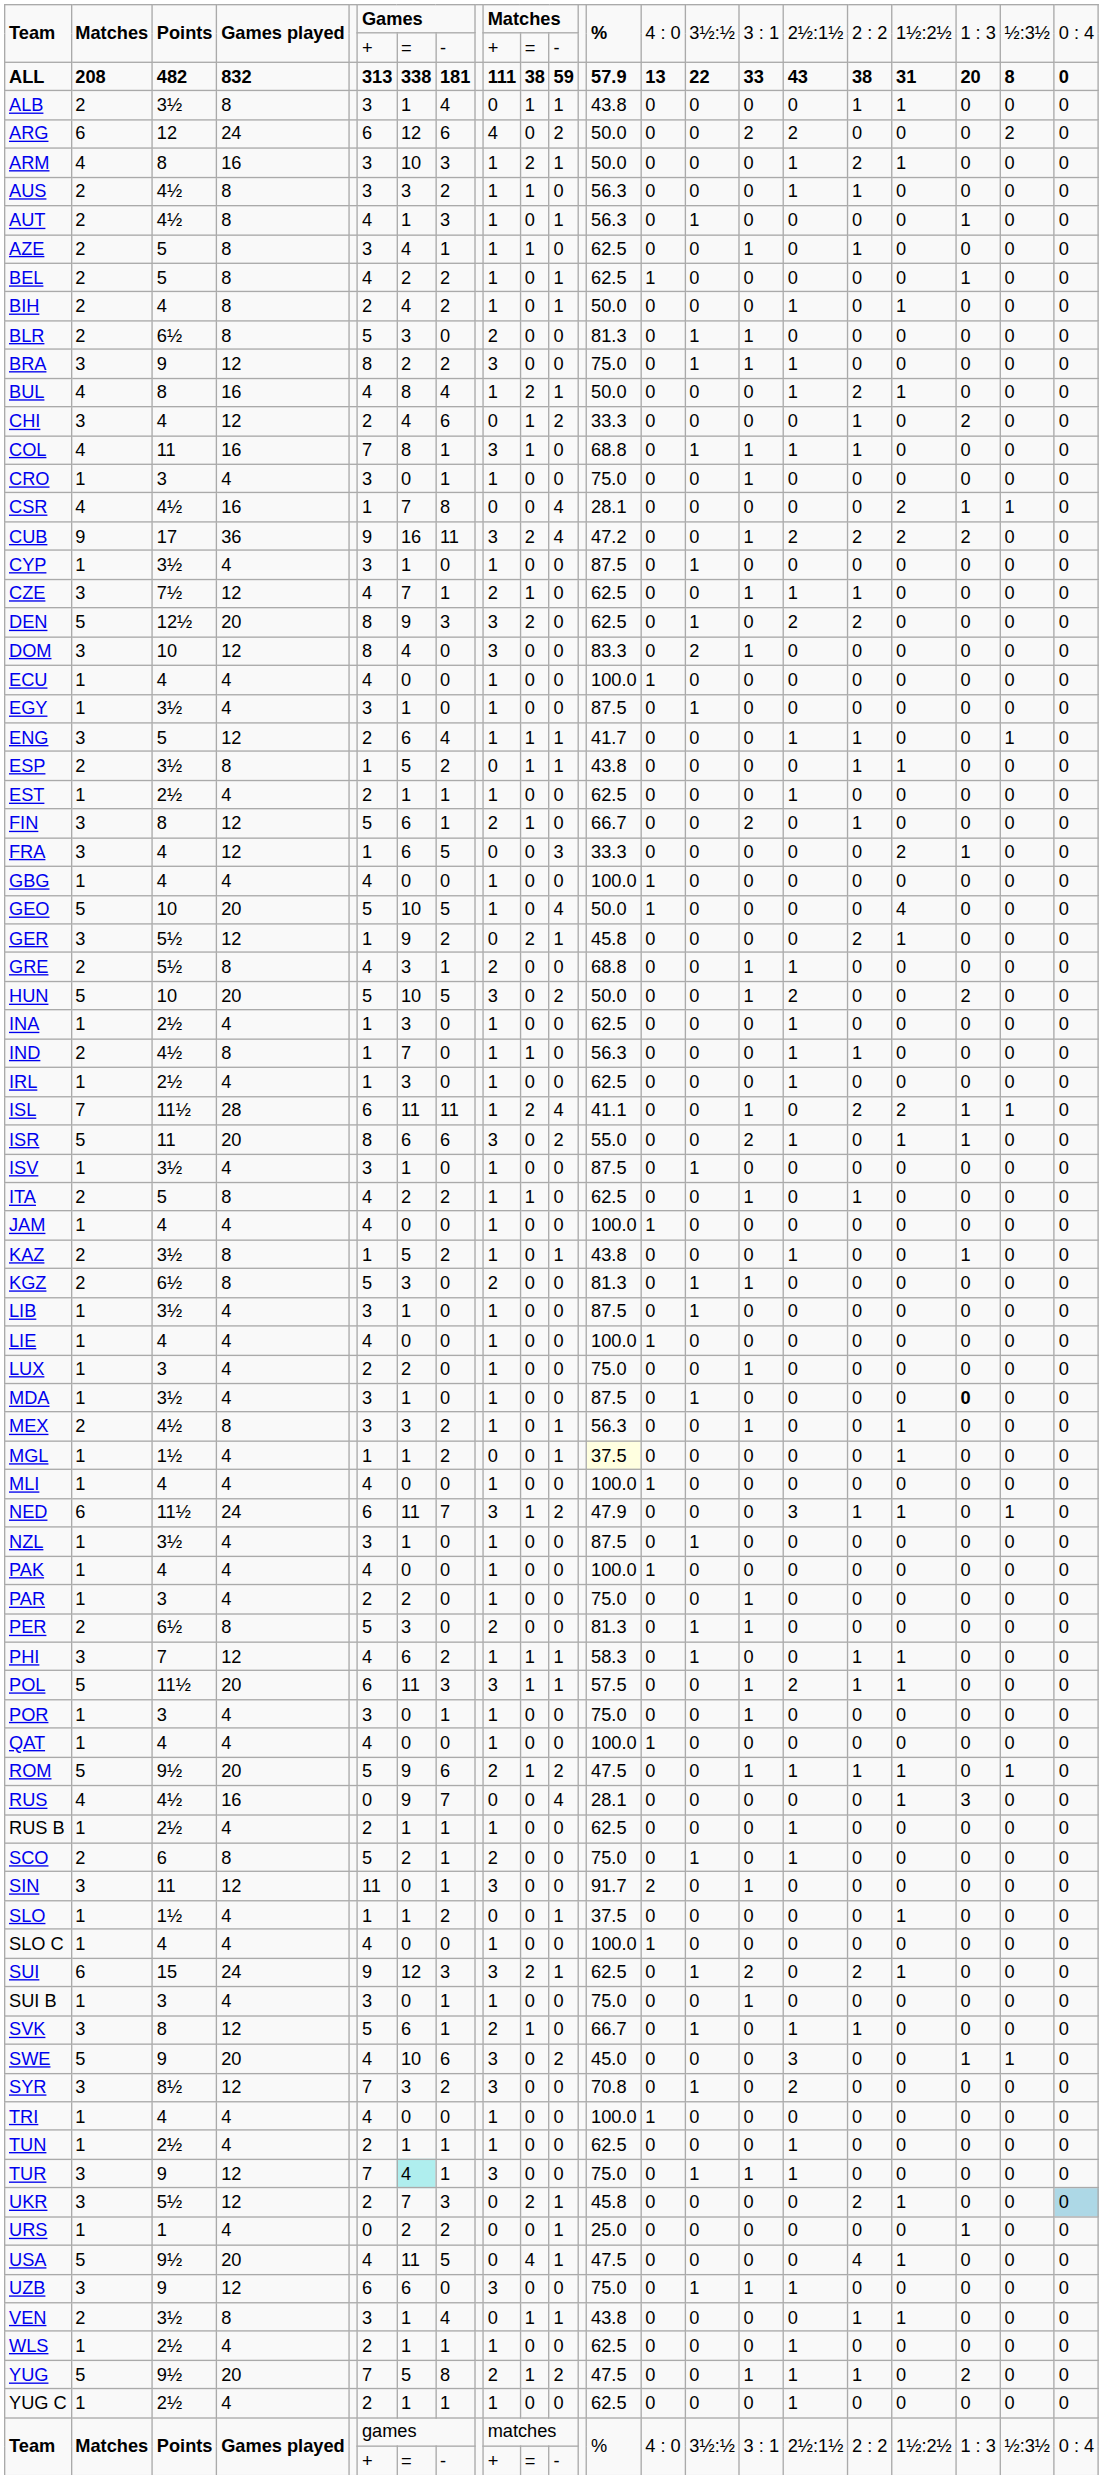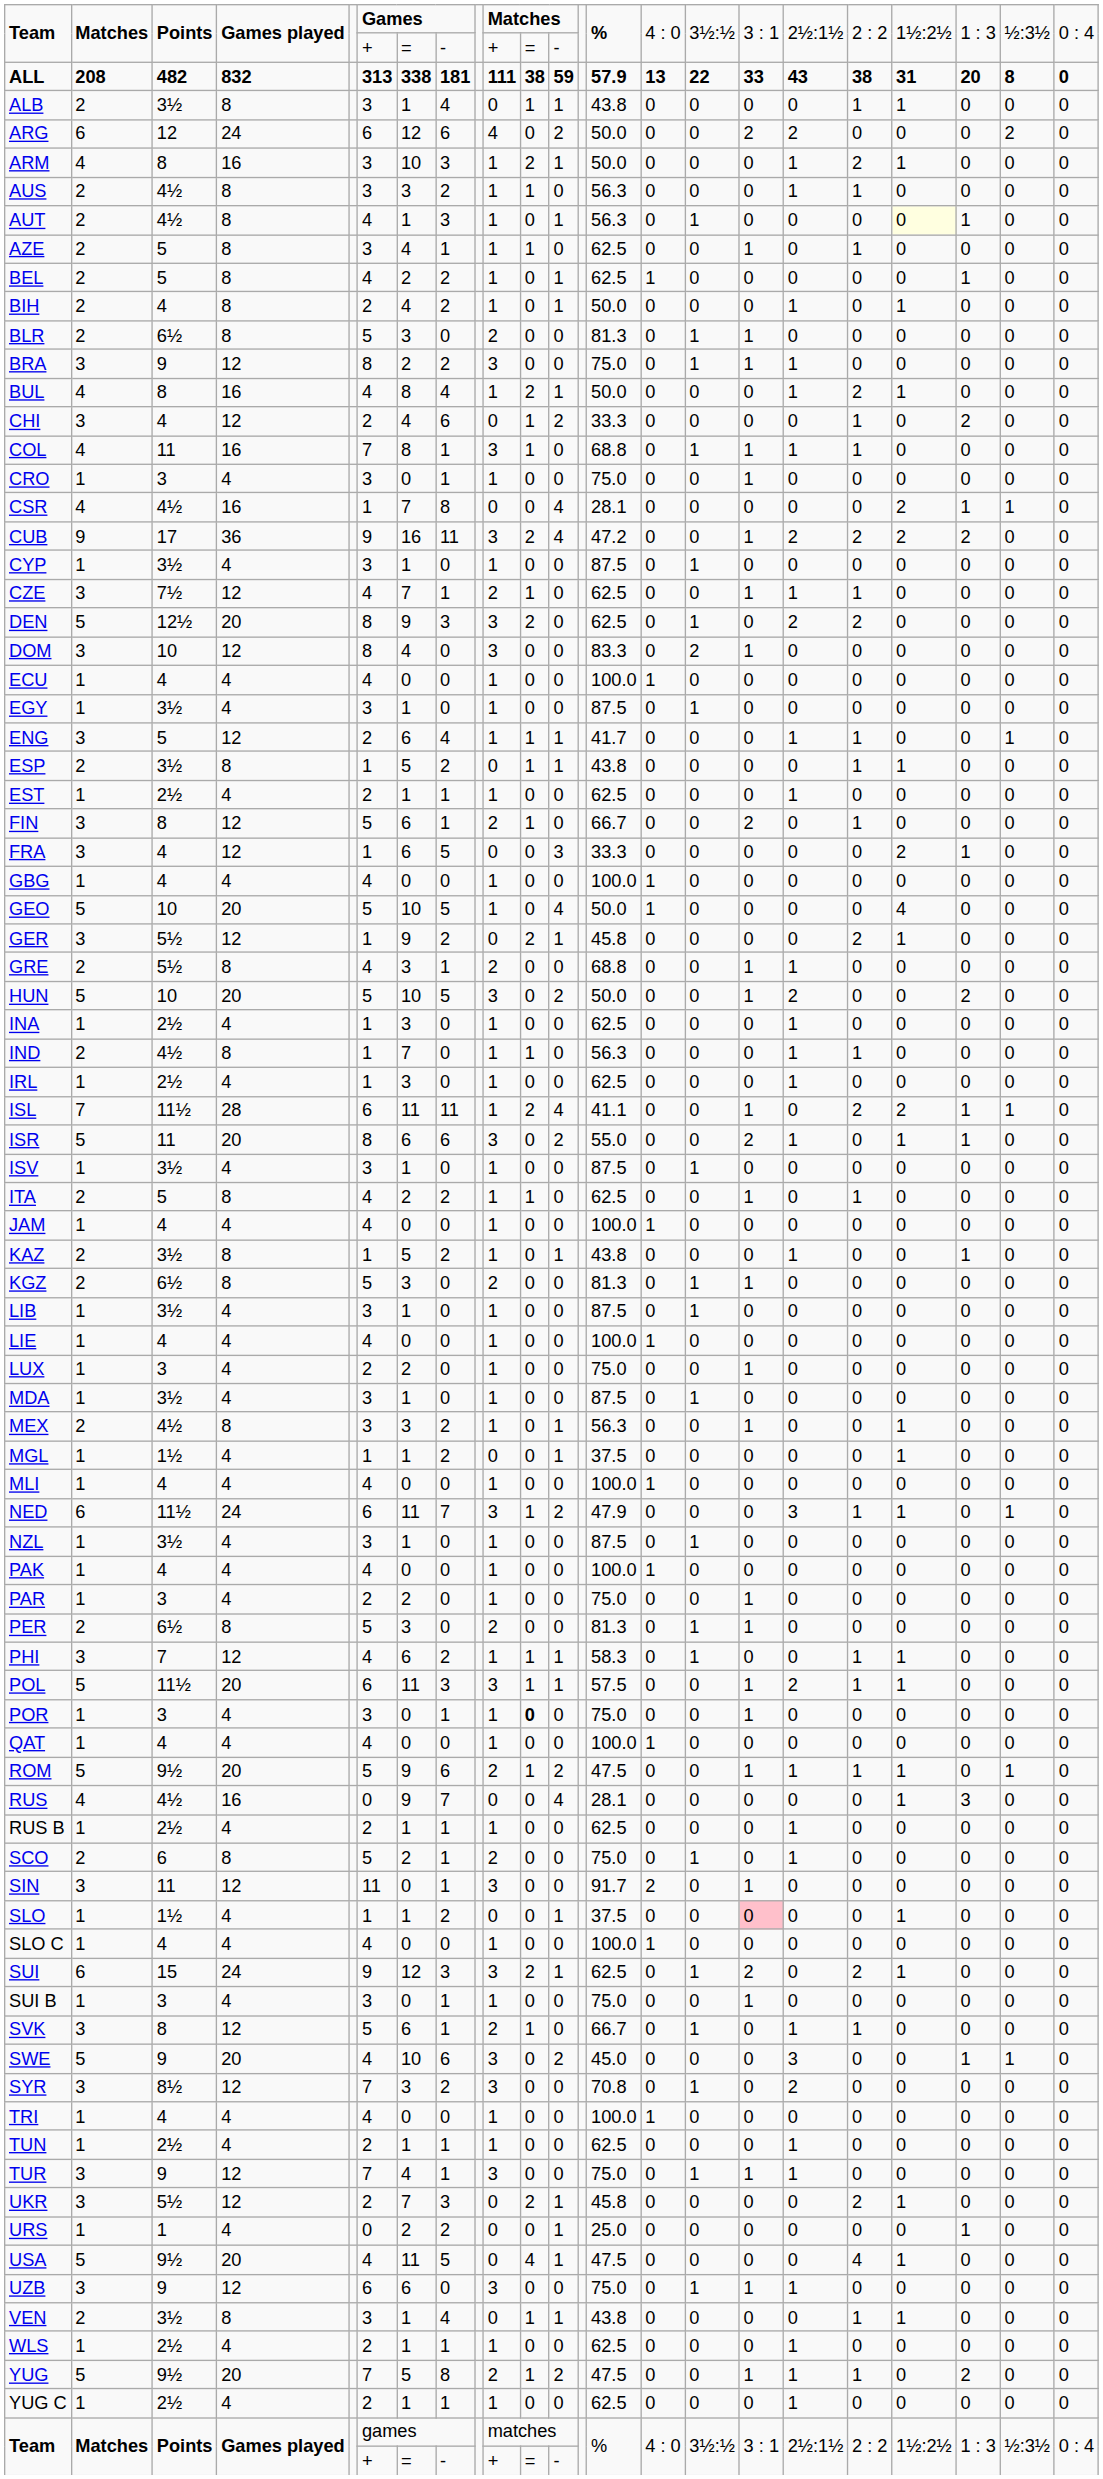(901, 220) no background -> (901, 220) lightyellow background
(965, 1397) bold -> (965, 1397) normal
(609, 1455) lightyellow background -> (609, 1455) no background
(530, 1713) normal -> (530, 1713) bold
(749, 1915) no background -> (749, 1915) pink background
(406, 2173) paleturquoise background -> (406, 2173) no background
(1064, 2202) lightblue background -> (1064, 2202) no background
